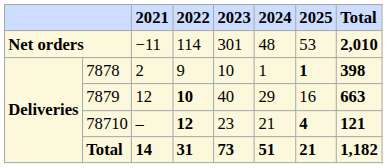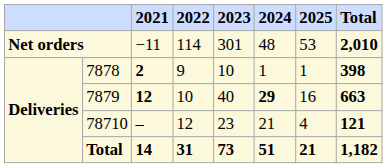(140, 70) normal -> (140, 70) bold
(303, 70) bold -> (303, 70) normal
(144, 96) normal -> (144, 96) bold
(185, 96) bold -> (185, 96) normal
(267, 96) normal -> (267, 96) bold
(185, 123) bold -> (185, 123) normal
(303, 123) bold -> (303, 123) normal
